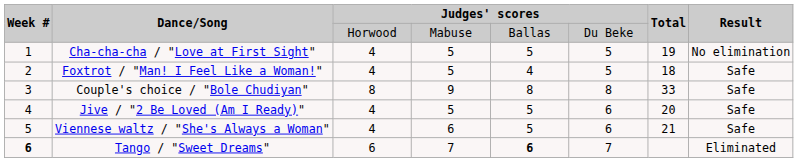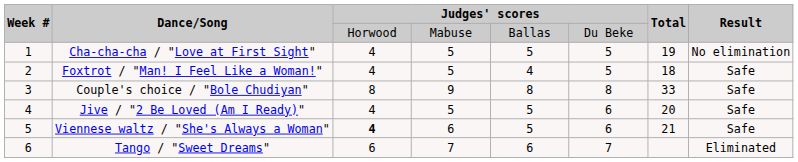(372, 128) normal -> (372, 128) bold
(28, 147) bold -> (28, 147) normal
(530, 147) bold -> (530, 147) normal
